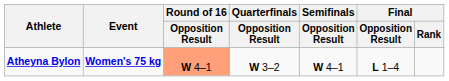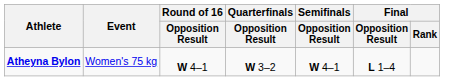(123, 62) bold -> (121, 62) normal
(196, 68) lightsalmon background -> (192, 68) no background
